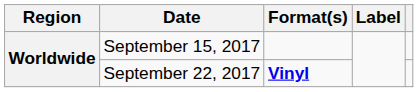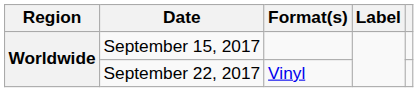(289, 73) bold -> (287, 73) normal
